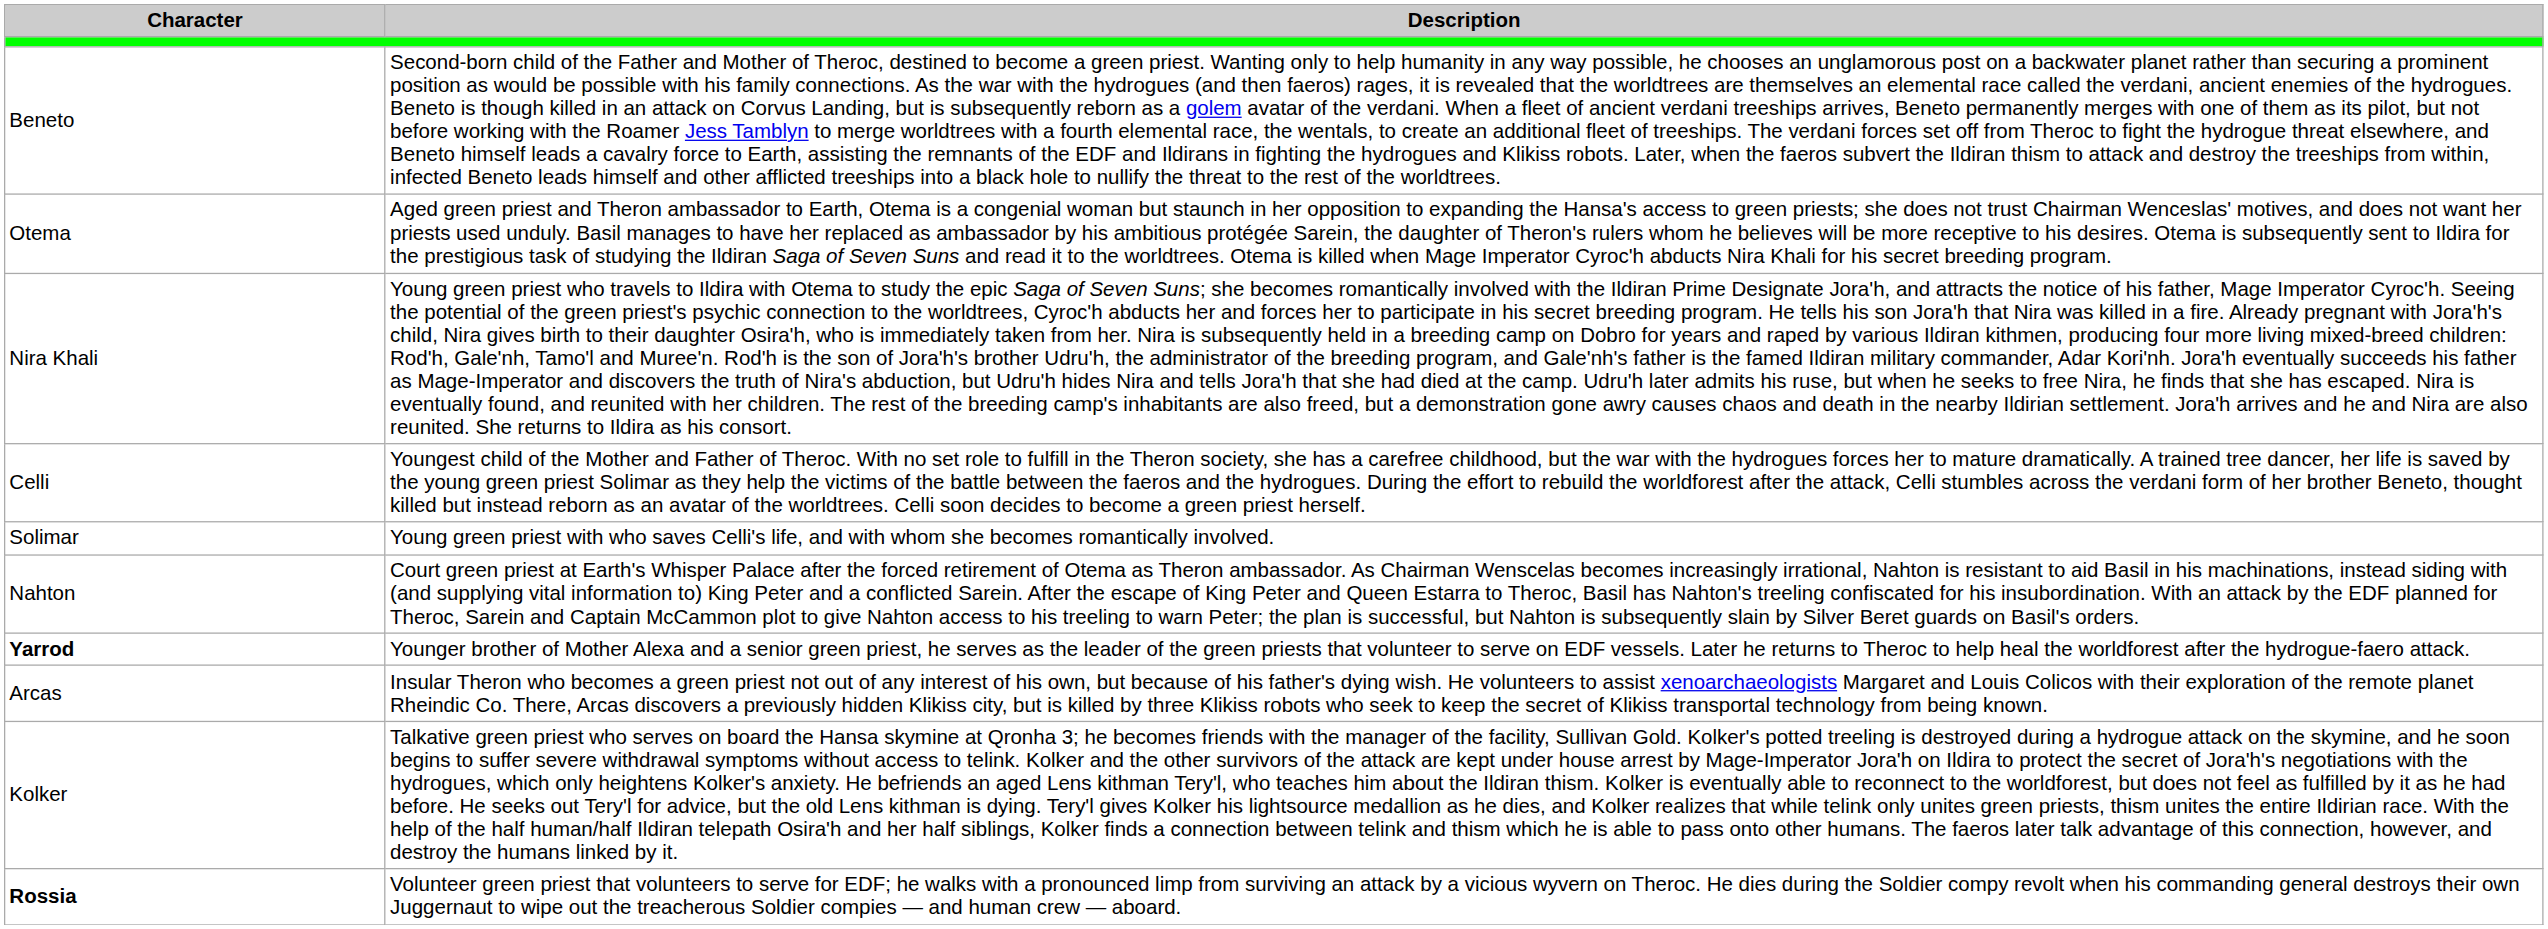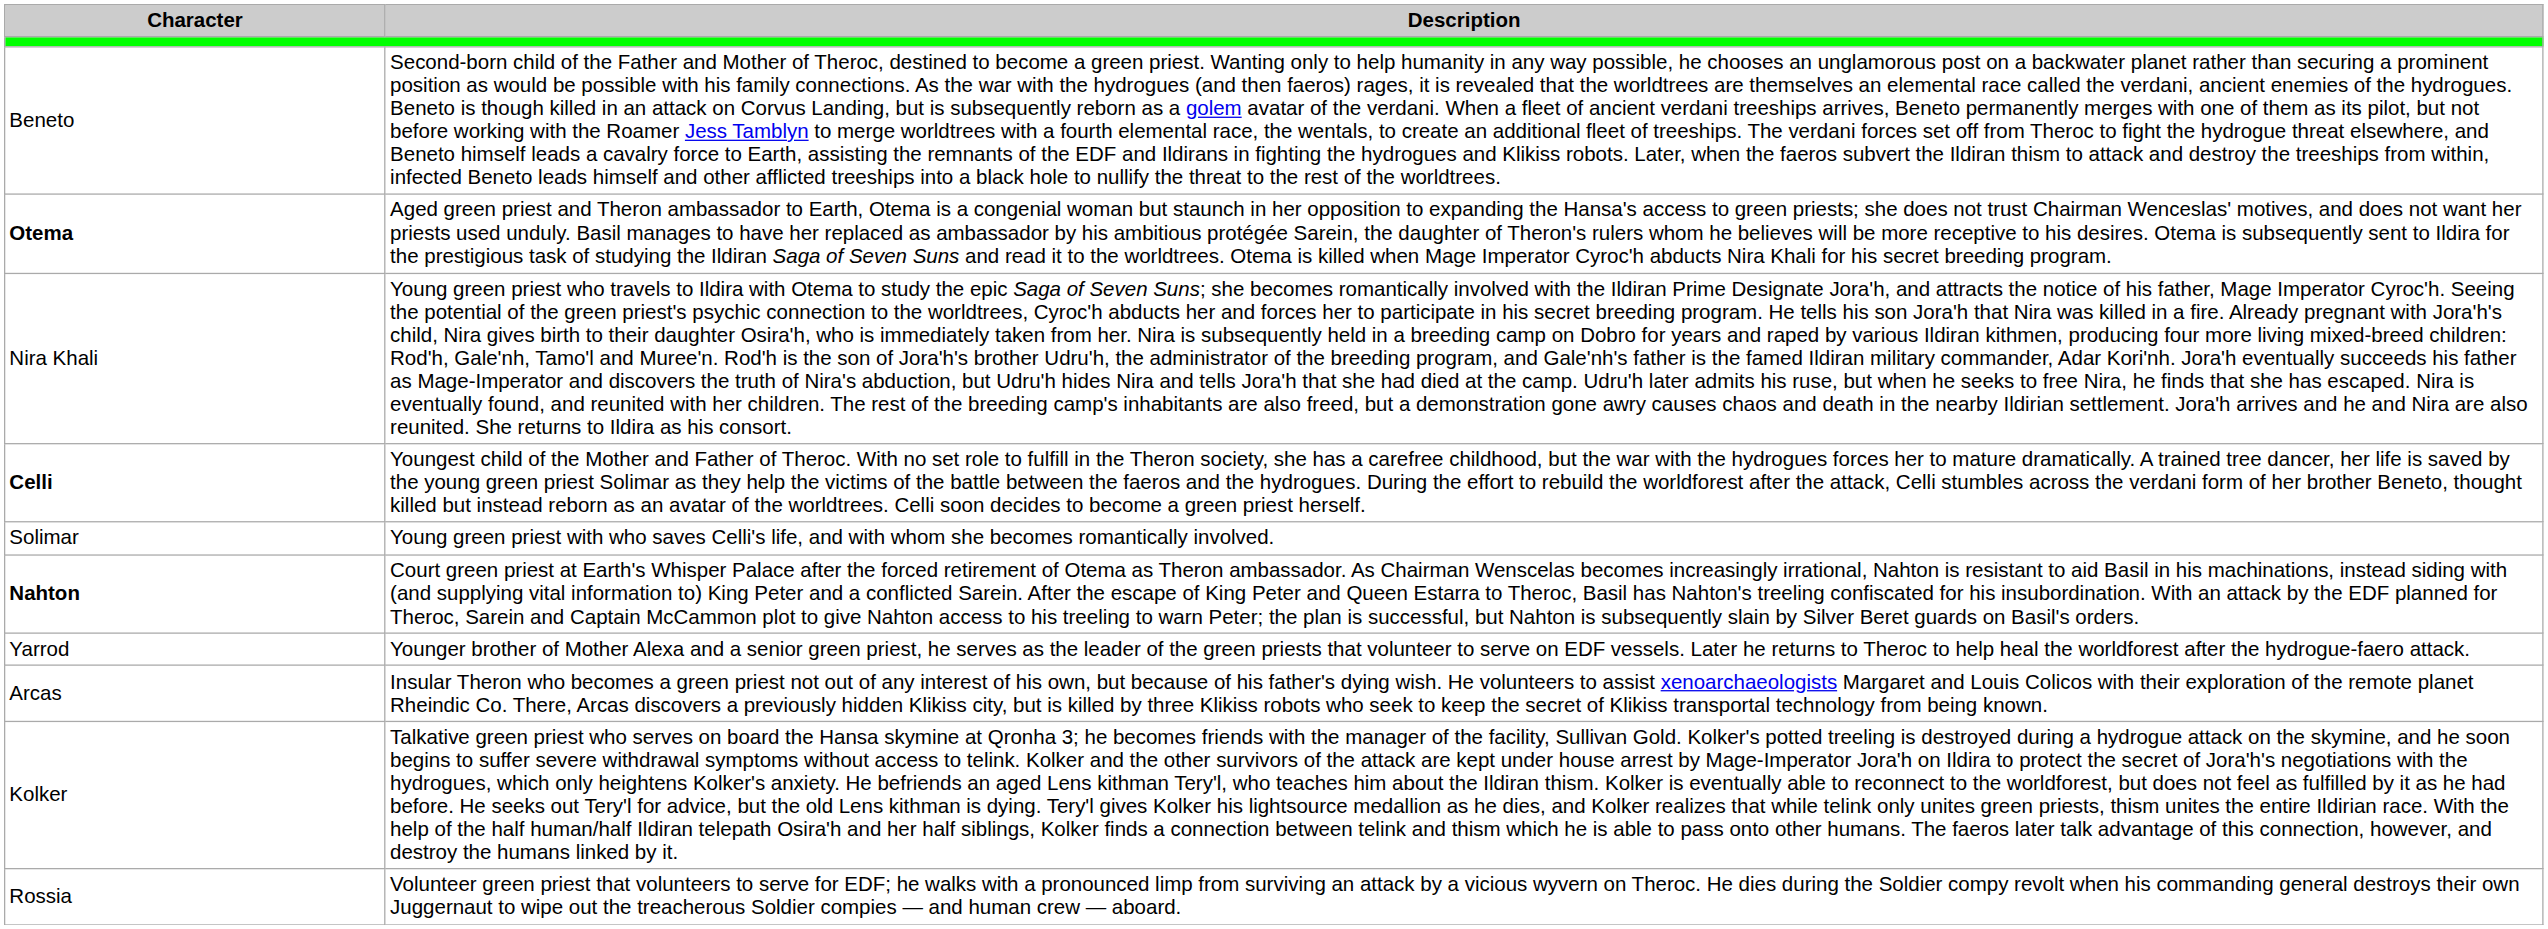(40, 233) normal -> (41, 233) bold
(29, 482) normal -> (31, 482) bold
(42, 593) normal -> (45, 593) bold
(42, 649) bold -> (39, 649) normal
(43, 896) bold -> (41, 896) normal
